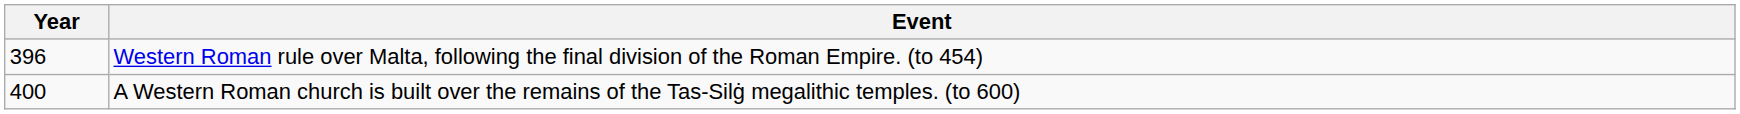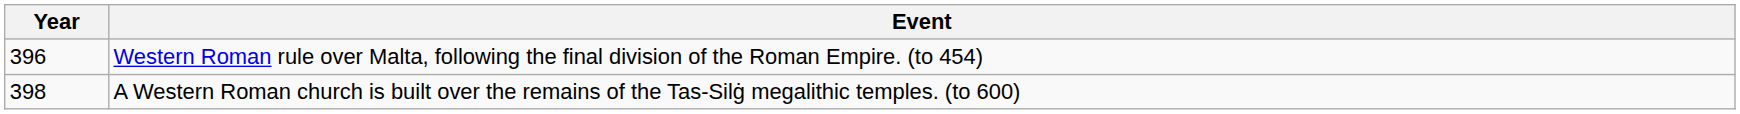(28, 91) 400 -> (28, 91) 398
